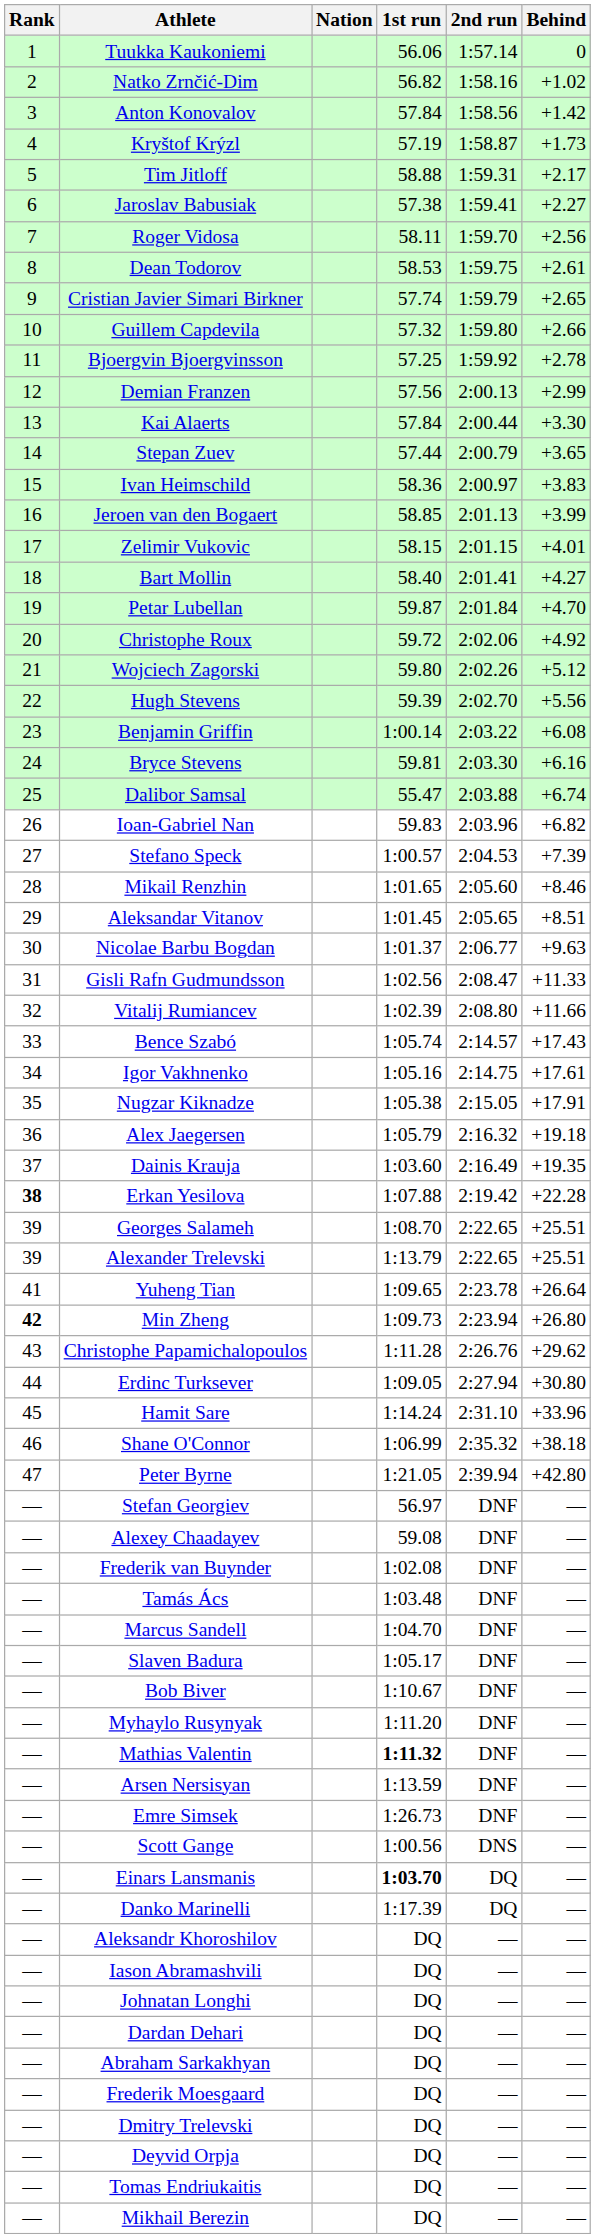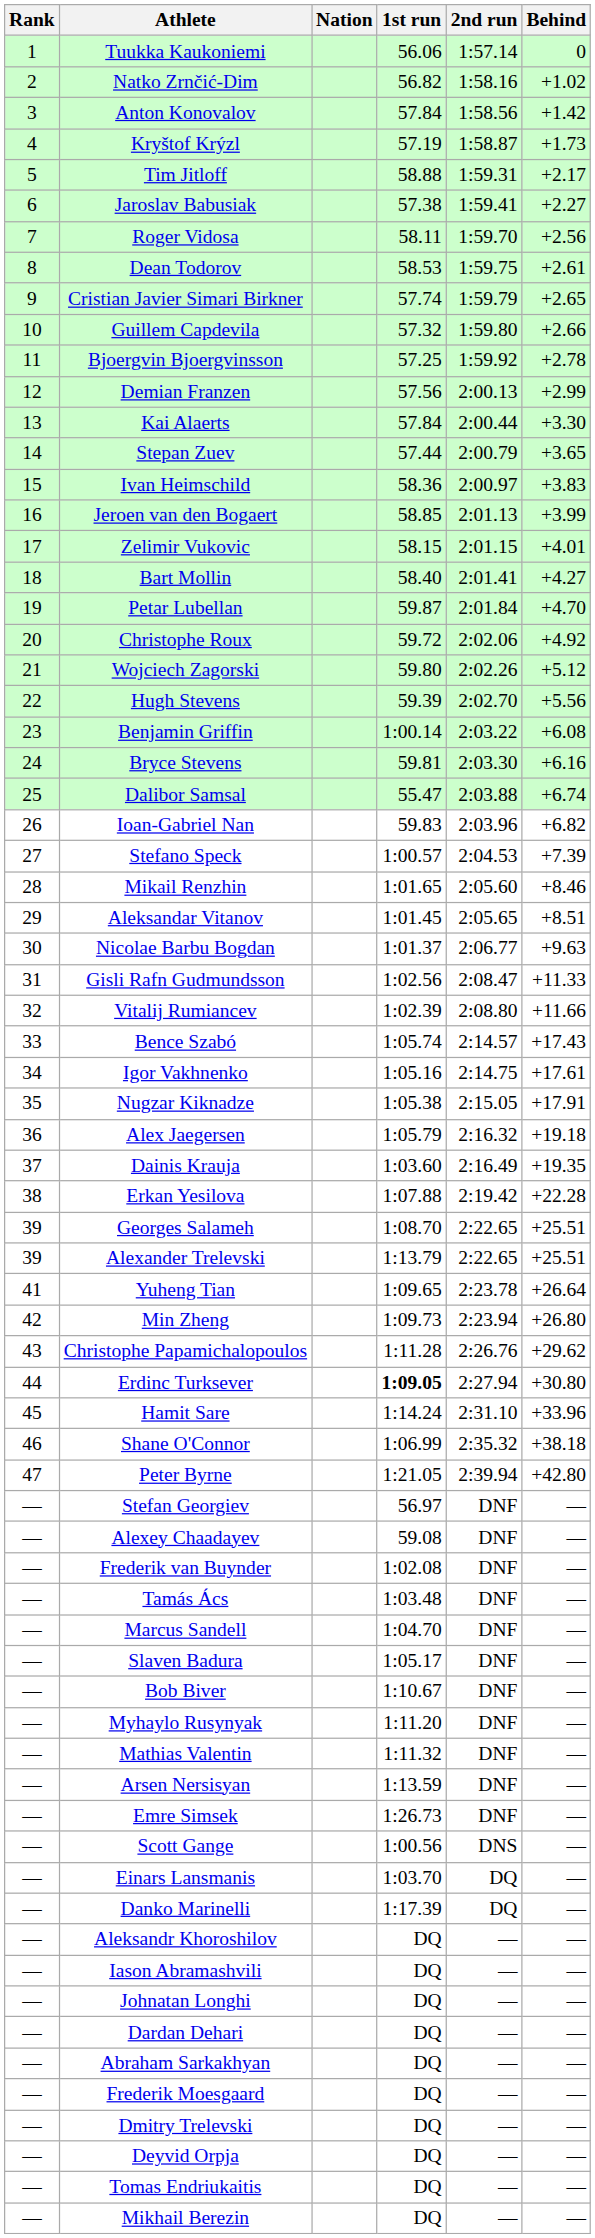(32, 1196) bold -> (32, 1196) normal
(32, 1320) bold -> (32, 1320) normal
(412, 1382) normal -> (412, 1382) bold
(412, 1753) bold -> (412, 1753) normal
(412, 1877) bold -> (412, 1877) normal
